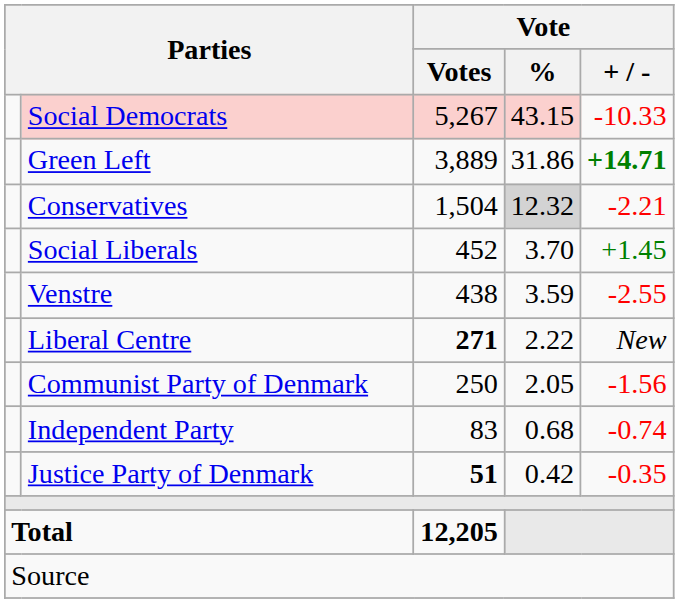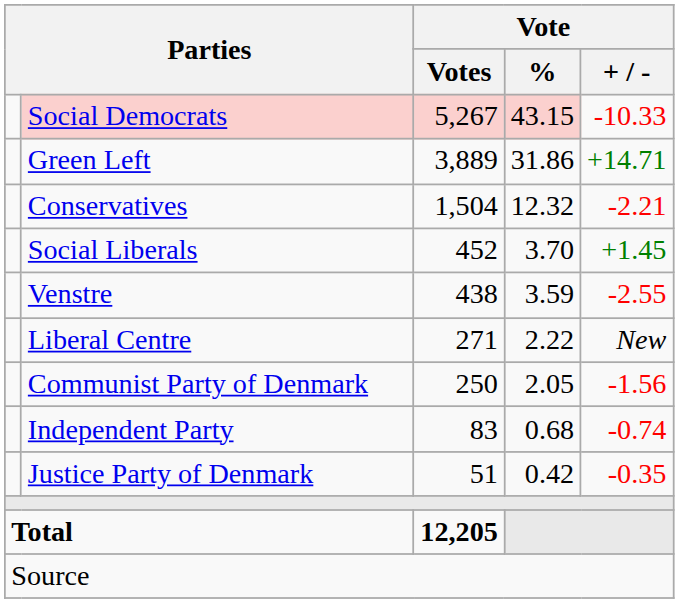(627, 160) bold -> (627, 160) normal
(542, 205) lightgrey background -> (542, 205) no background
(477, 339) bold -> (477, 339) normal
(484, 473) bold -> (484, 473) normal
